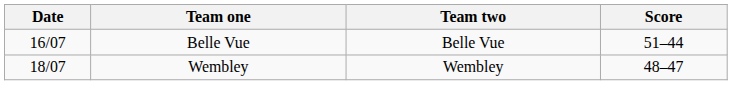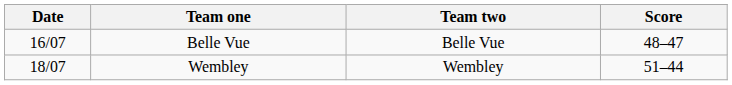(664, 42) 51–44 -> (664, 42) 48–47
(664, 67) 48–47 -> (664, 67) 51–44
